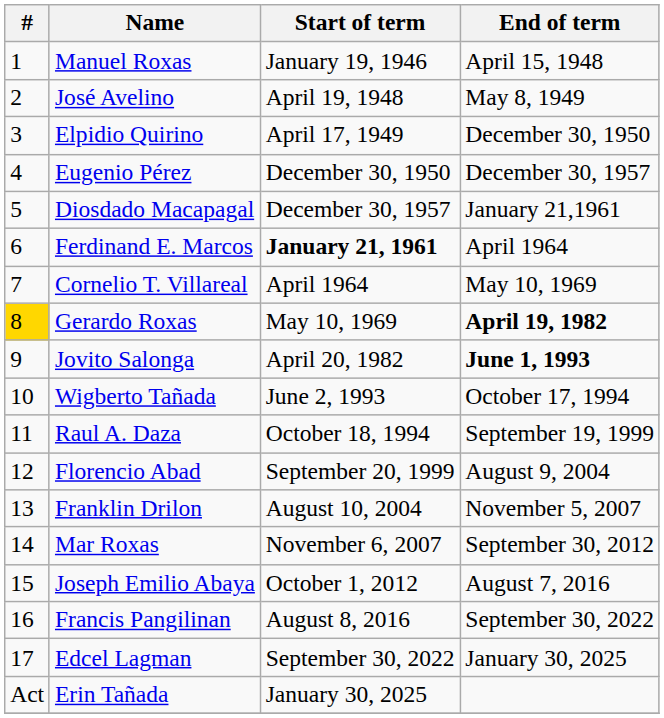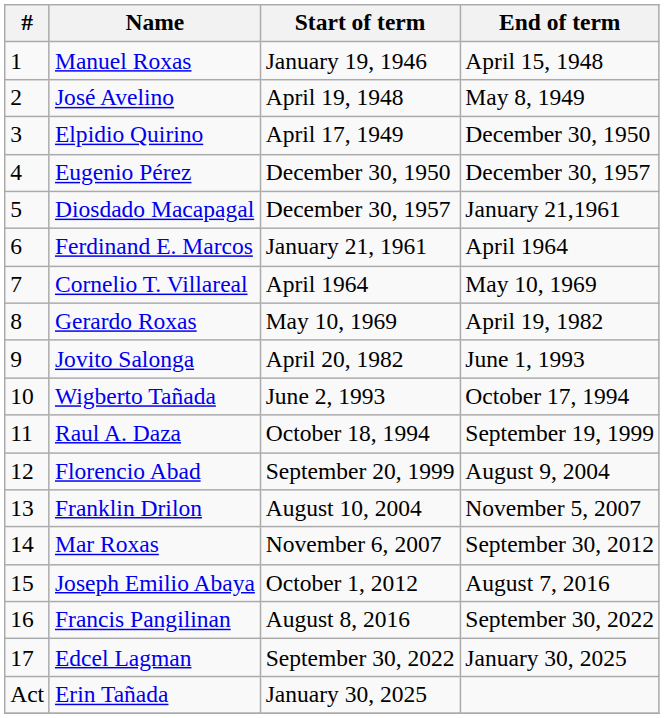(352, 246) bold -> (346, 246) normal
(16, 321) gold background -> (16, 321) no background
(536, 321) bold -> (534, 321) normal
(528, 358) bold -> (525, 358) normal
